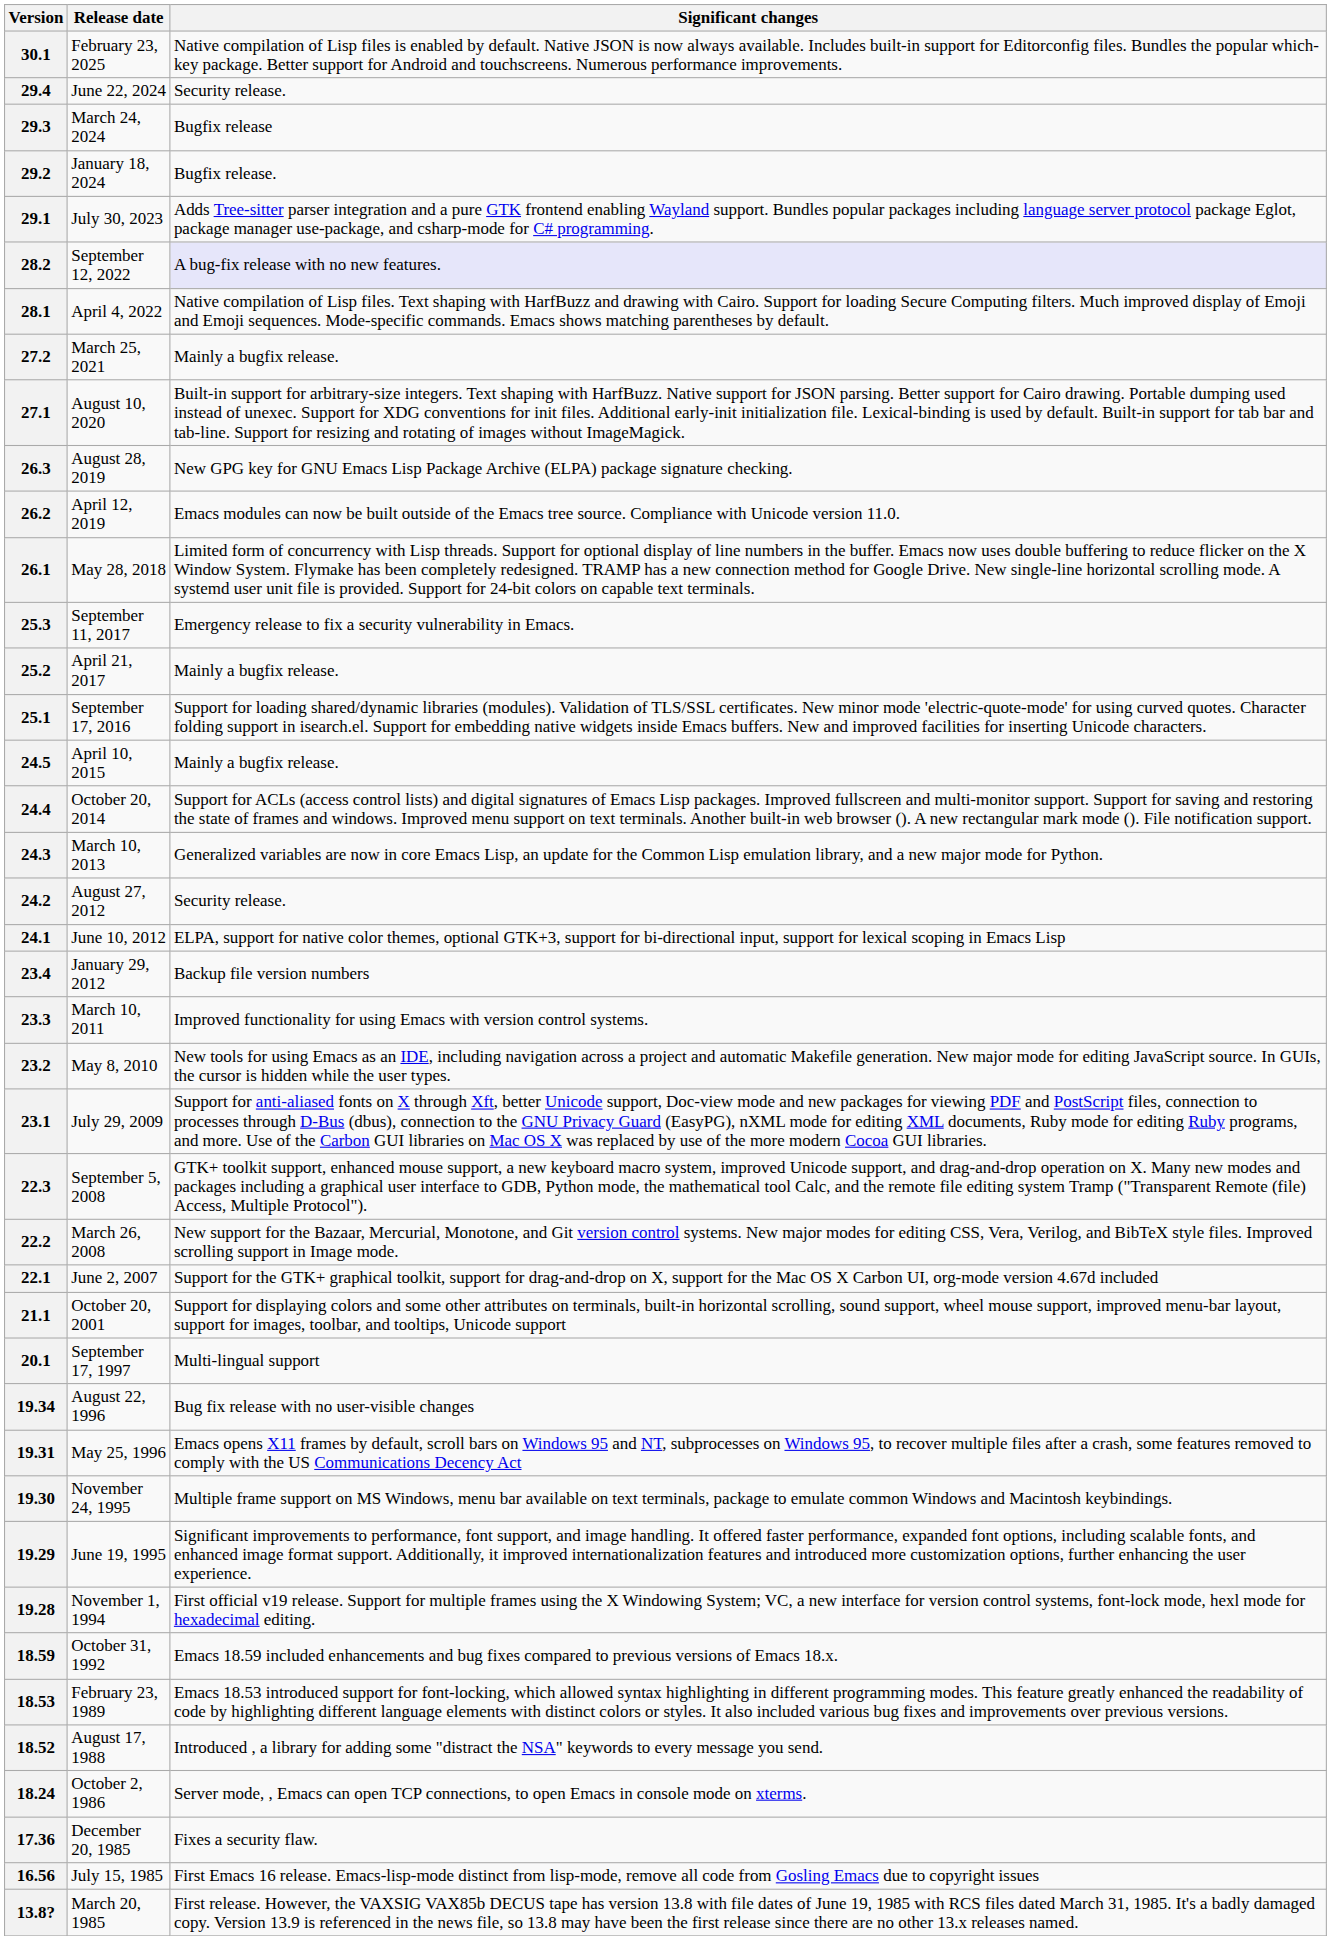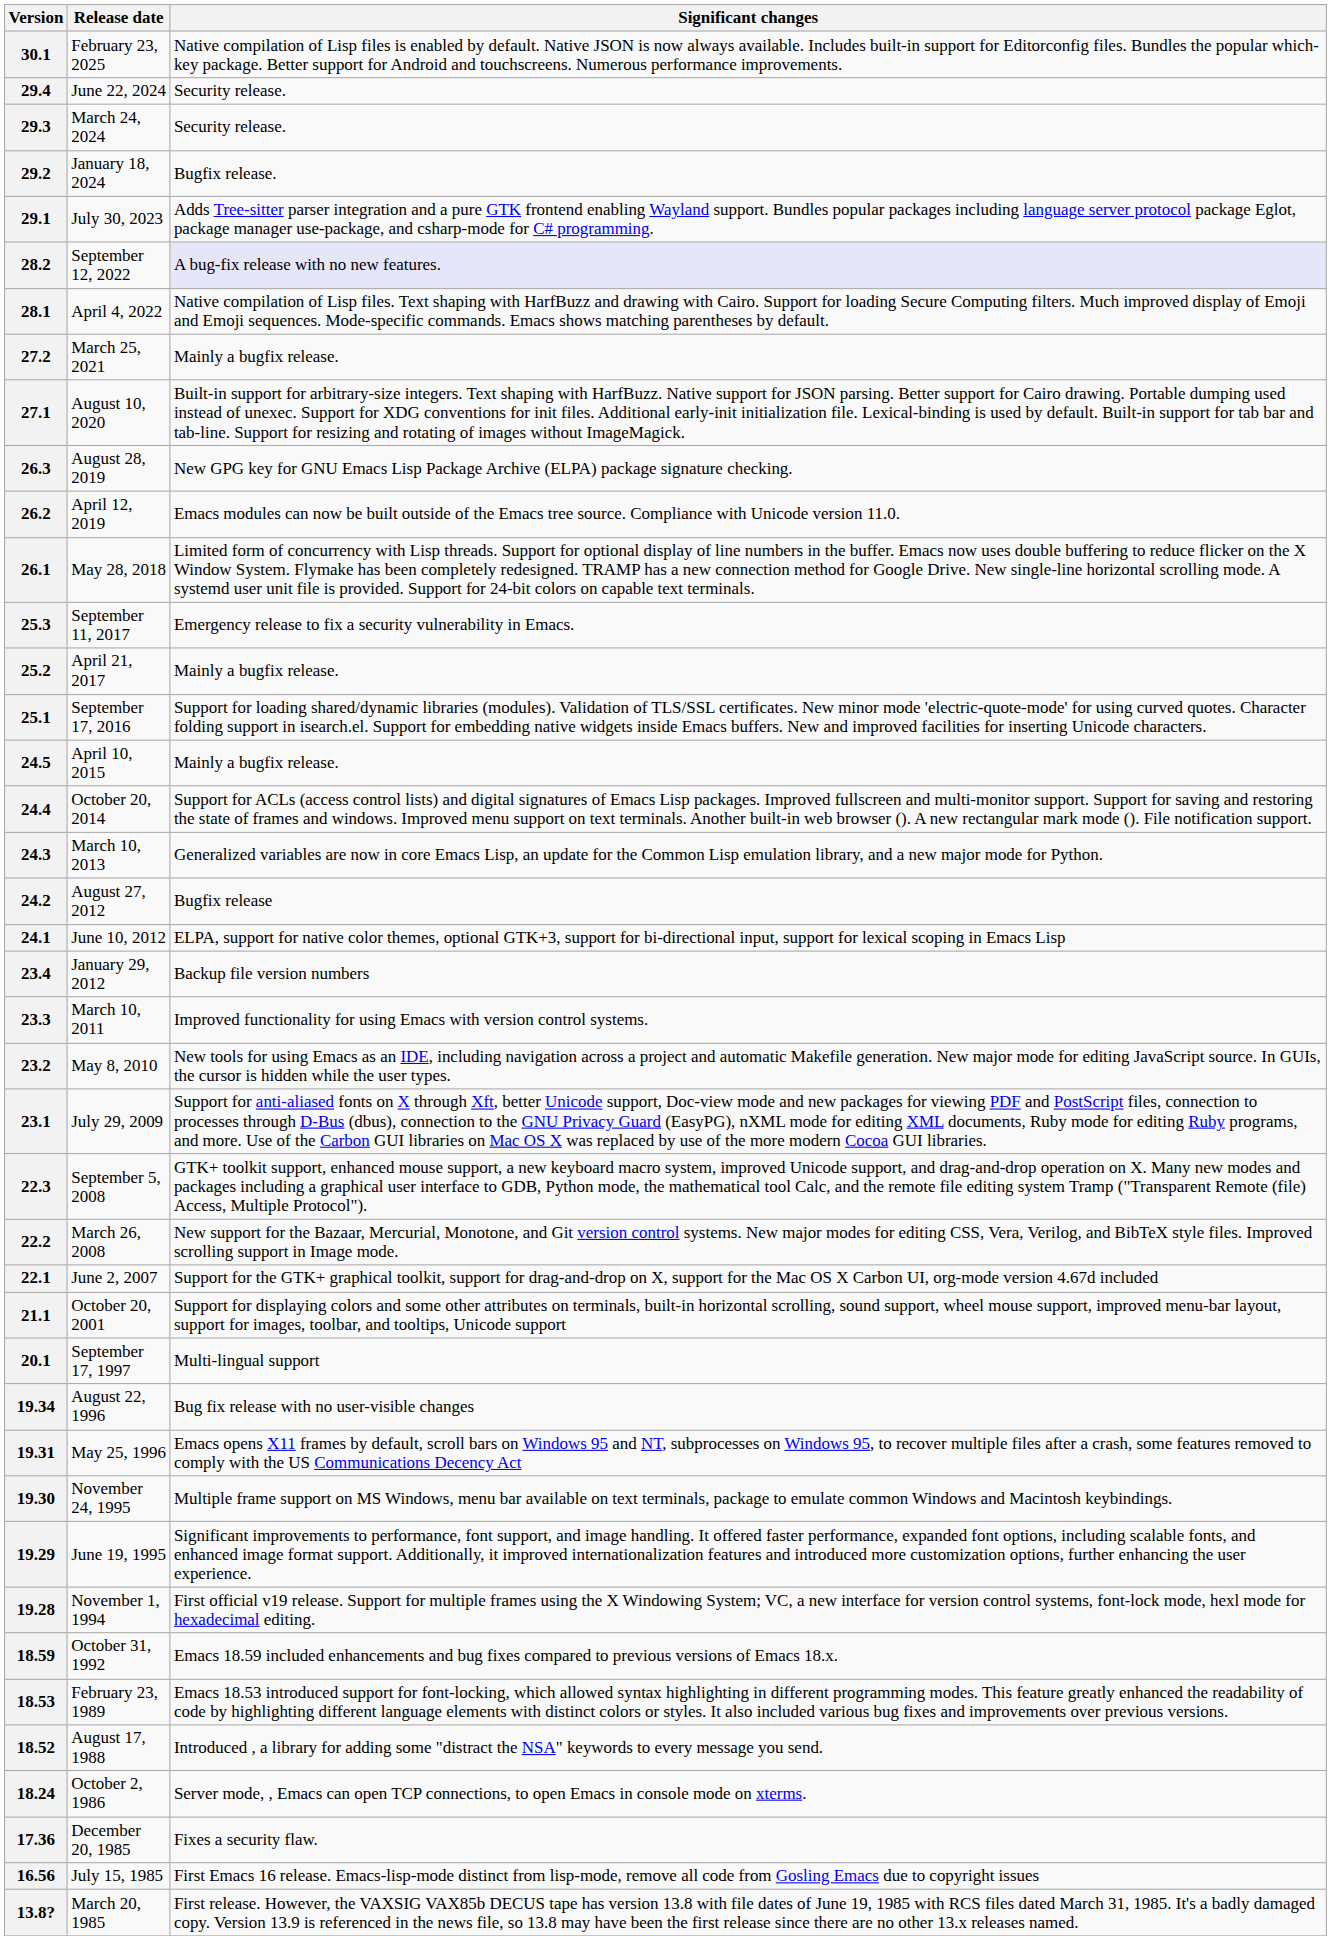(223, 127) Bugfix release -> (230, 127) Security release.
(230, 901) Security release. -> (223, 901) Bugfix release
